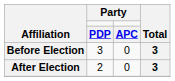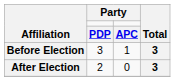(127, 51) 0 -> (127, 51) 1
